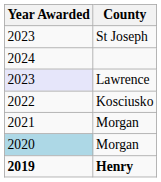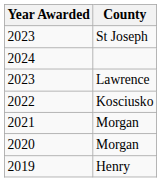(21, 79) lavender background -> (21, 79) no background
(21, 144) lightblue background -> (21, 144) no background
(21, 166) bold -> (21, 166) normal
(115, 166) bold -> (113, 166) normal
